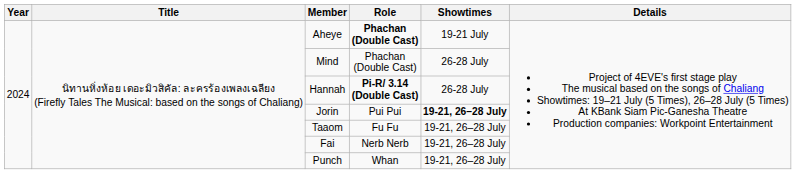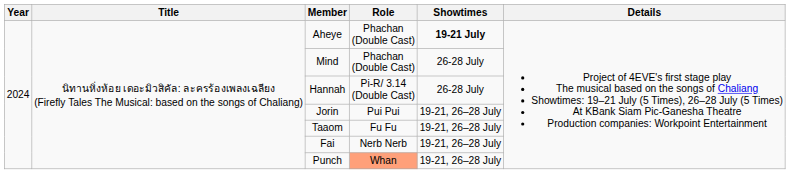(385, 34) bold -> (383, 34) normal
(465, 34) normal -> (460, 34) bold
(385, 90) bold -> (383, 90) normal
(465, 112) bold -> (460, 112) normal
(385, 160) no background -> (383, 160) lightsalmon background
